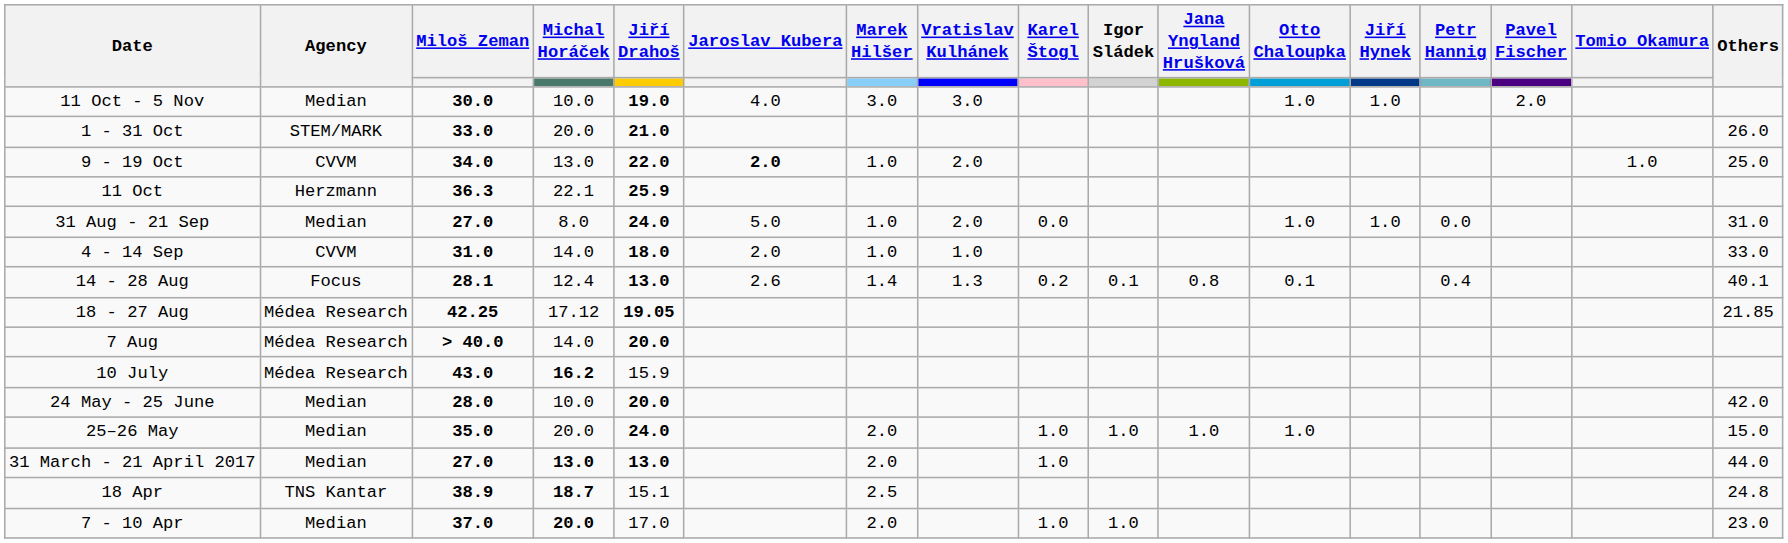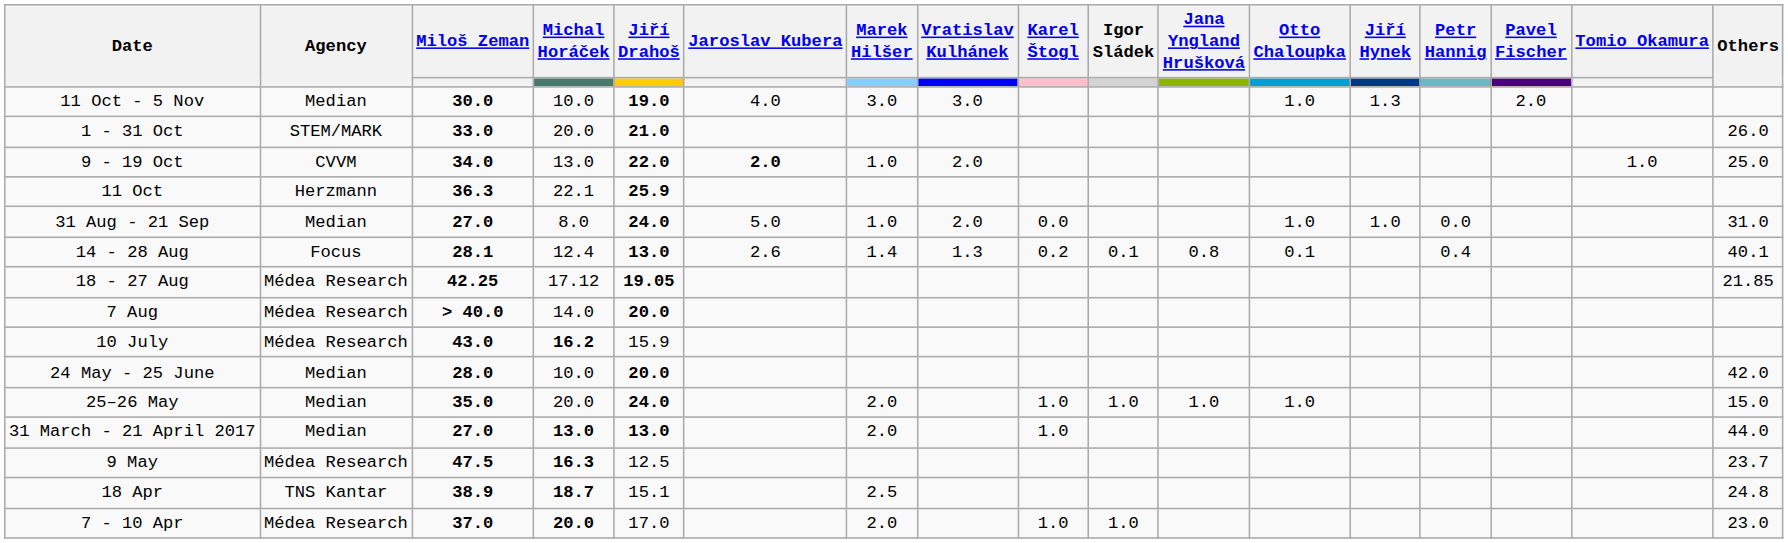(1385, 102) 1.0 -> (1385, 102) 1.3
- row: (132, 252)
+ row: (132, 463)
(336, 523) Median -> (336, 523) Médea Research
